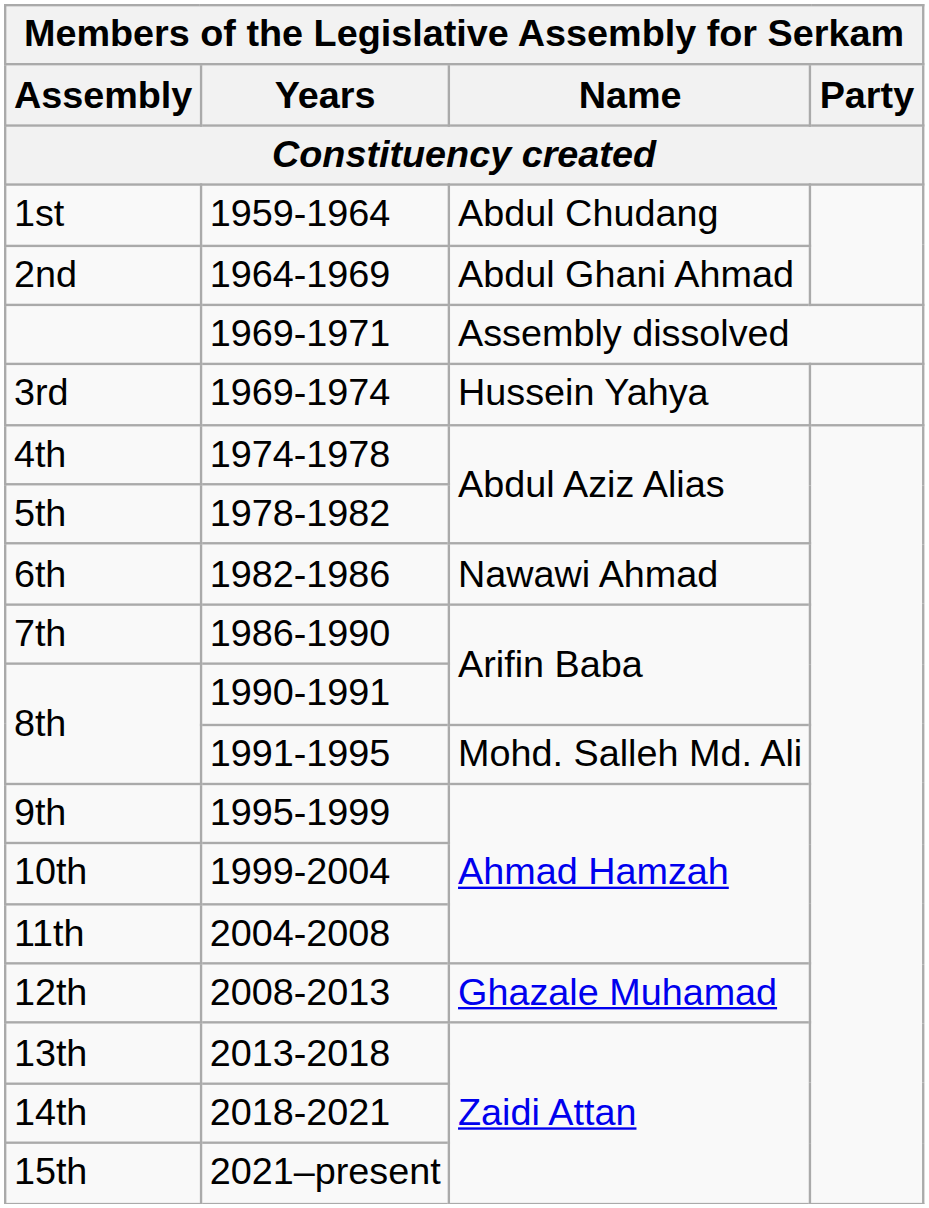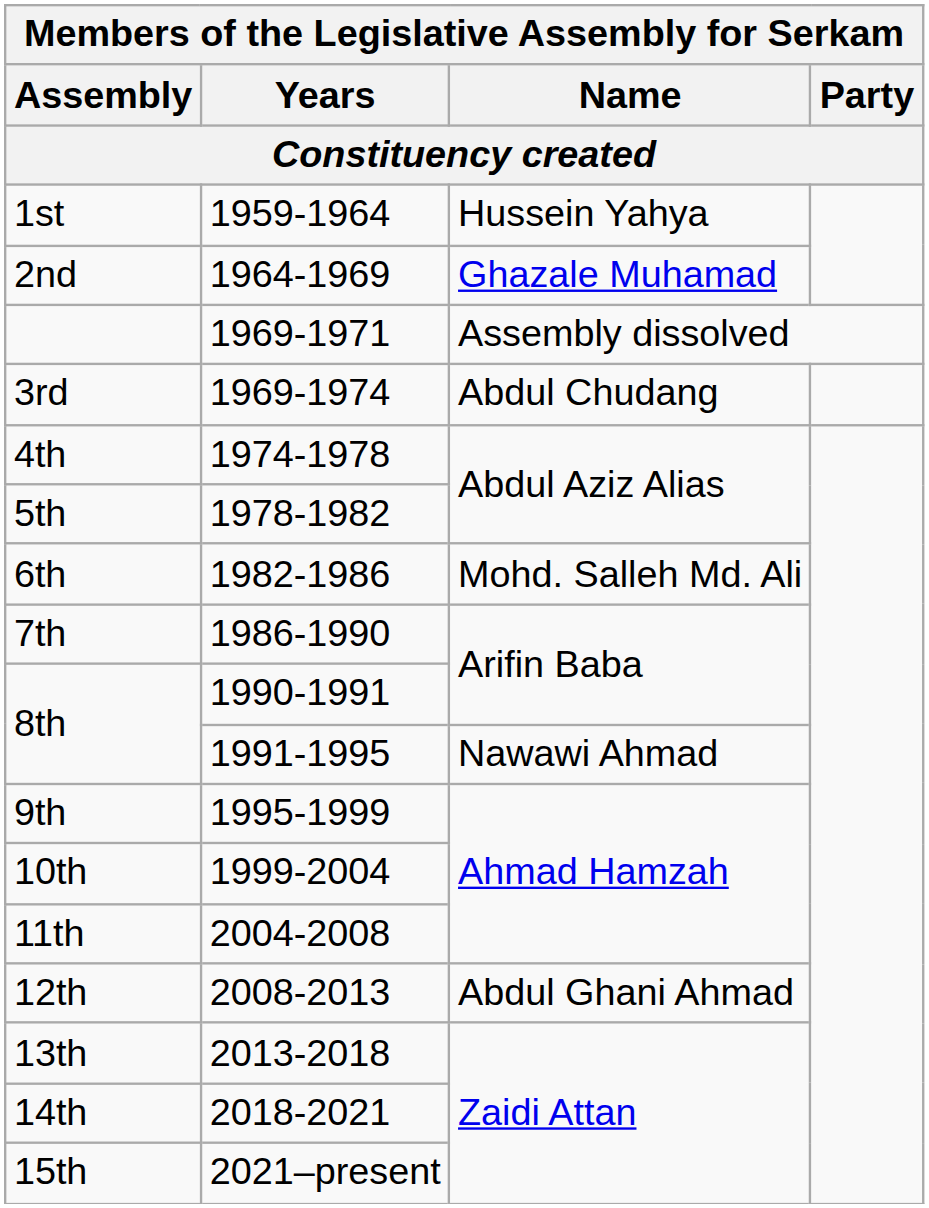(588, 214) Abdul Chudang -> (583, 214) Hussein Yahya
(626, 273) Abdul Ghani Ahmad -> (618, 273) Ghazale Muhamad
(583, 393) Hussein Yahya -> (588, 393) Abdul Chudang
(588, 573) Nawawi Ahmad -> (630, 573) Mohd. Salleh Md. Ali
(630, 753) Mohd. Salleh Md. Ali -> (588, 753) Nawawi Ahmad
(618, 992) Ghazale Muhamad -> (626, 992) Abdul Ghani Ahmad
